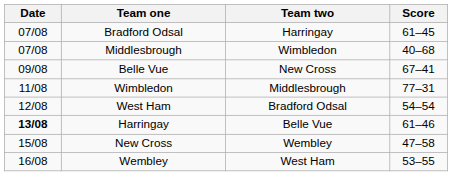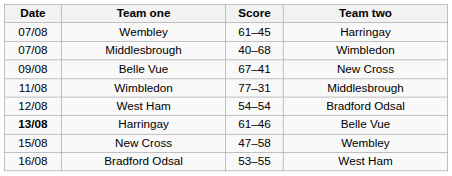columns swapped: (419, 13) <-> (308, 13)
(144, 32) Bradford Odsal -> (144, 32) Wembley
(144, 161) Wembley -> (144, 161) Bradford Odsal
